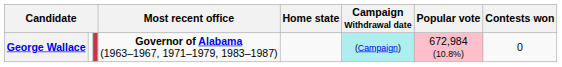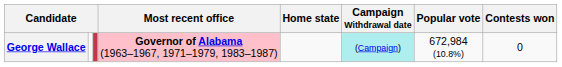(189, 47) no background -> (189, 47) pink background
(448, 47) pink background -> (448, 47) no background
